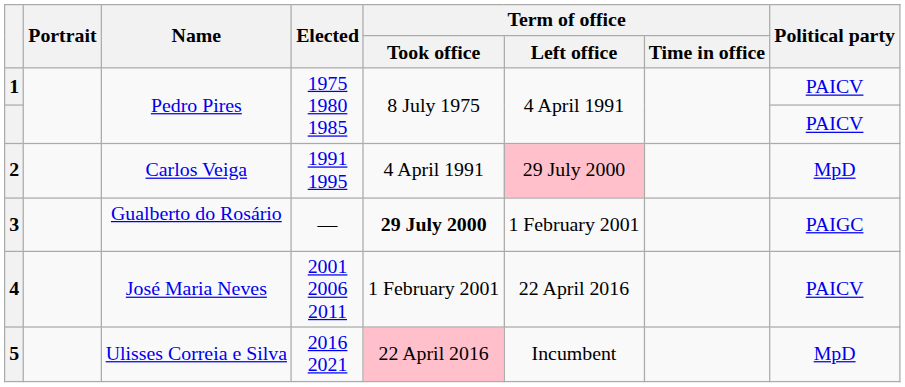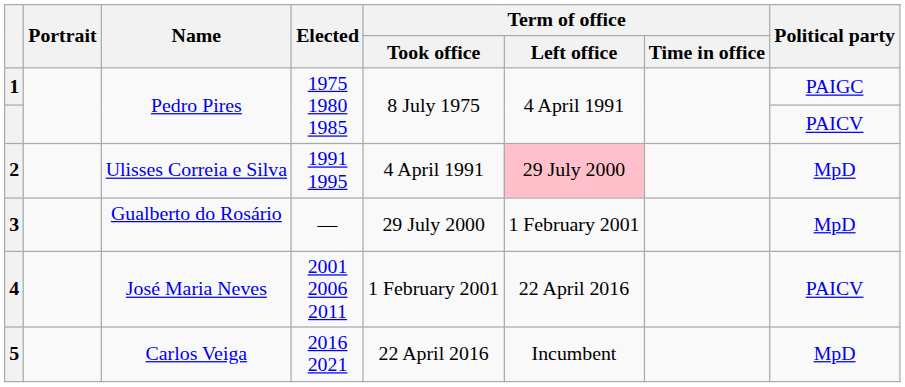(835, 86) PAICV -> (835, 86) PAIGC
(196, 170) Carlos Veiga -> (196, 170) Ulisses Correia e Silva
(434, 224) bold -> (434, 224) normal
(835, 224) PAIGC -> (835, 224) MpD
(196, 354) Ulisses Correia e Silva -> (196, 354) Carlos Veiga
(434, 354) pink background -> (434, 354) no background
